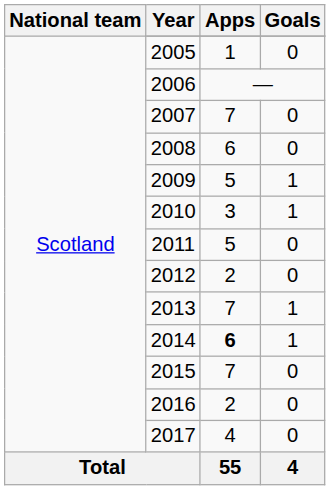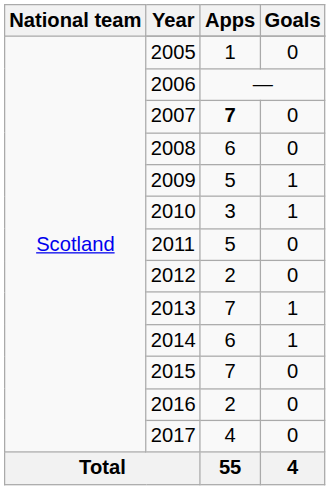(230, 116) normal -> (230, 116) bold
(230, 340) bold -> (230, 340) normal
